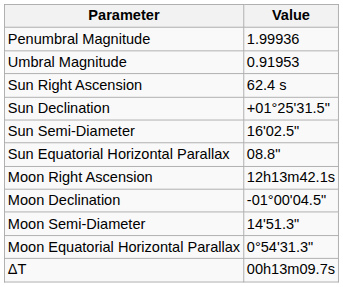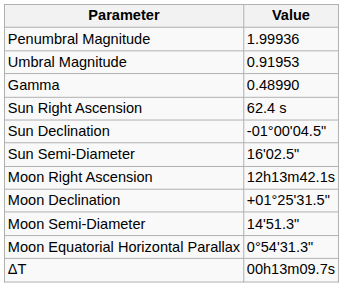+ row: (34, 85)
(288, 108) +01°25'31.5" -> (286, 131) -01°00'04.5"
- row: (119, 154)
(286, 200) -01°00'04.5" -> (288, 200) +01°25'31.5"
